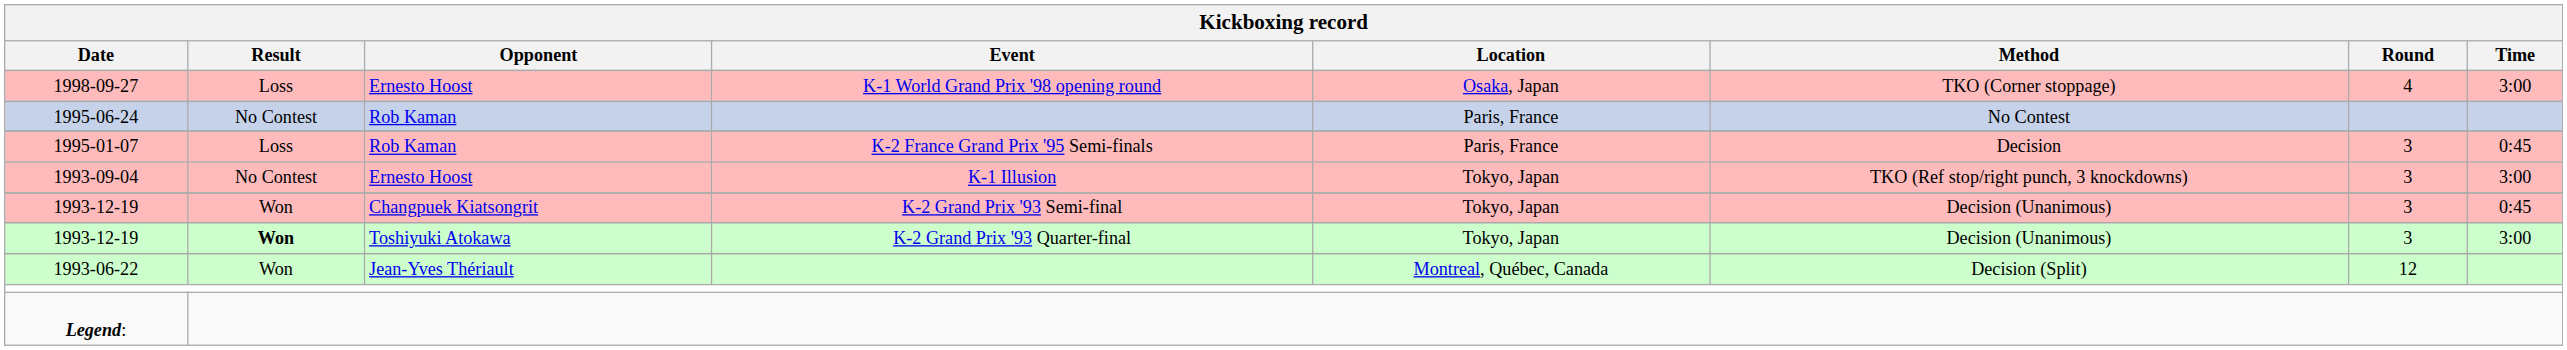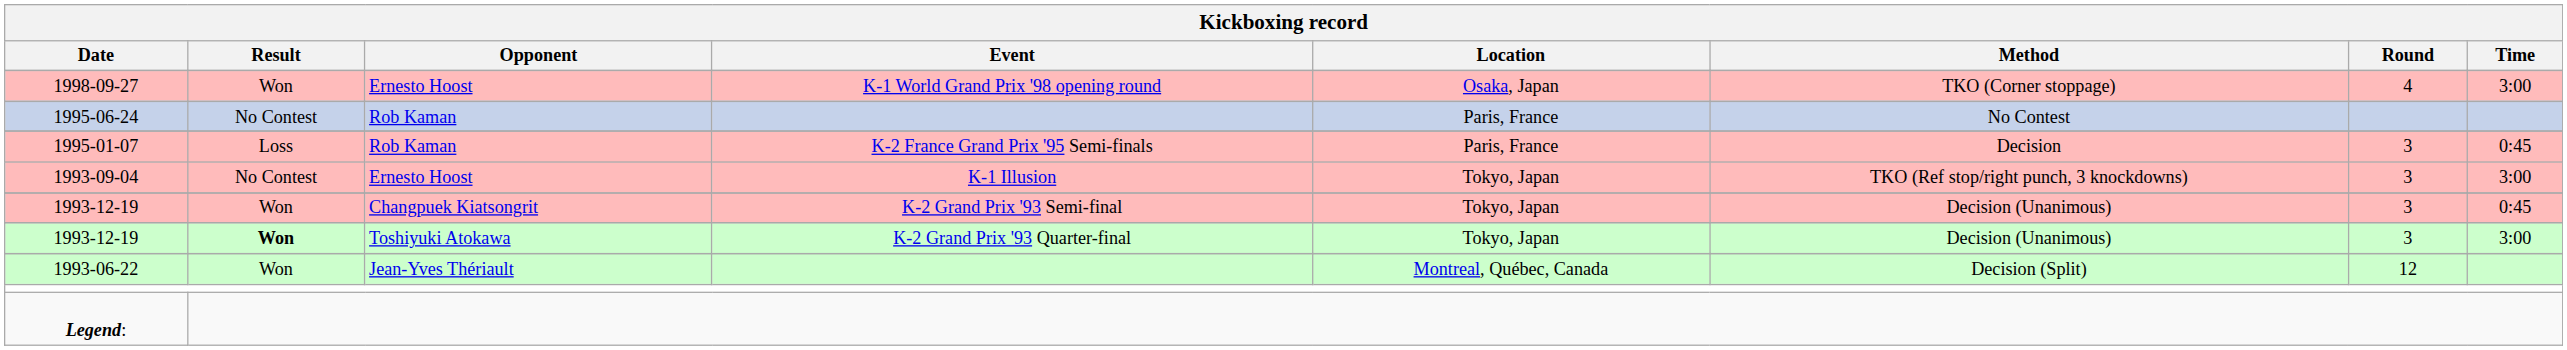(276, 85) Loss -> (276, 85) Won
